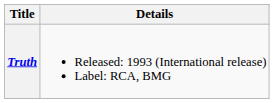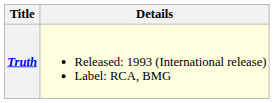(155, 68) no background -> (155, 68) lightyellow background
